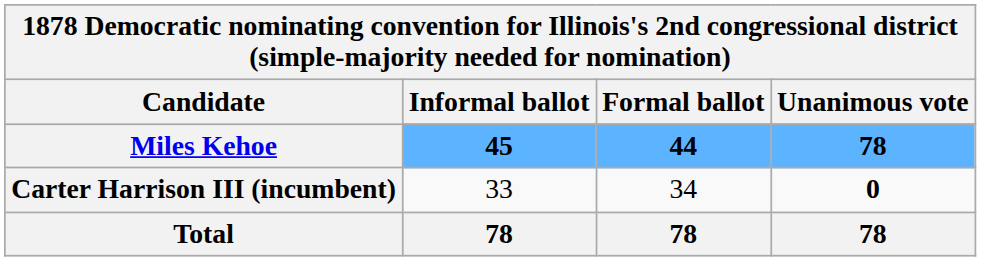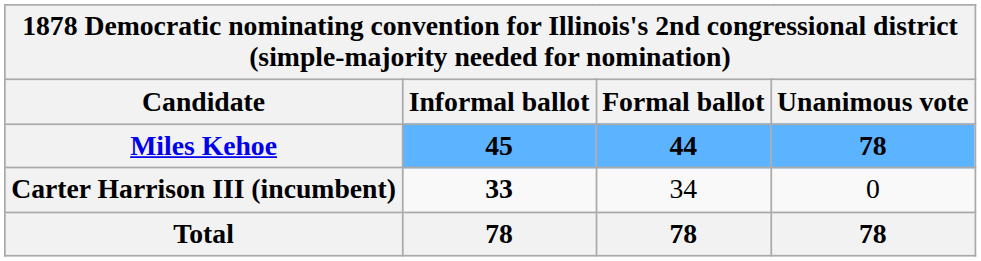(499, 189) normal -> (499, 189) bold
(873, 189) bold -> (873, 189) normal
